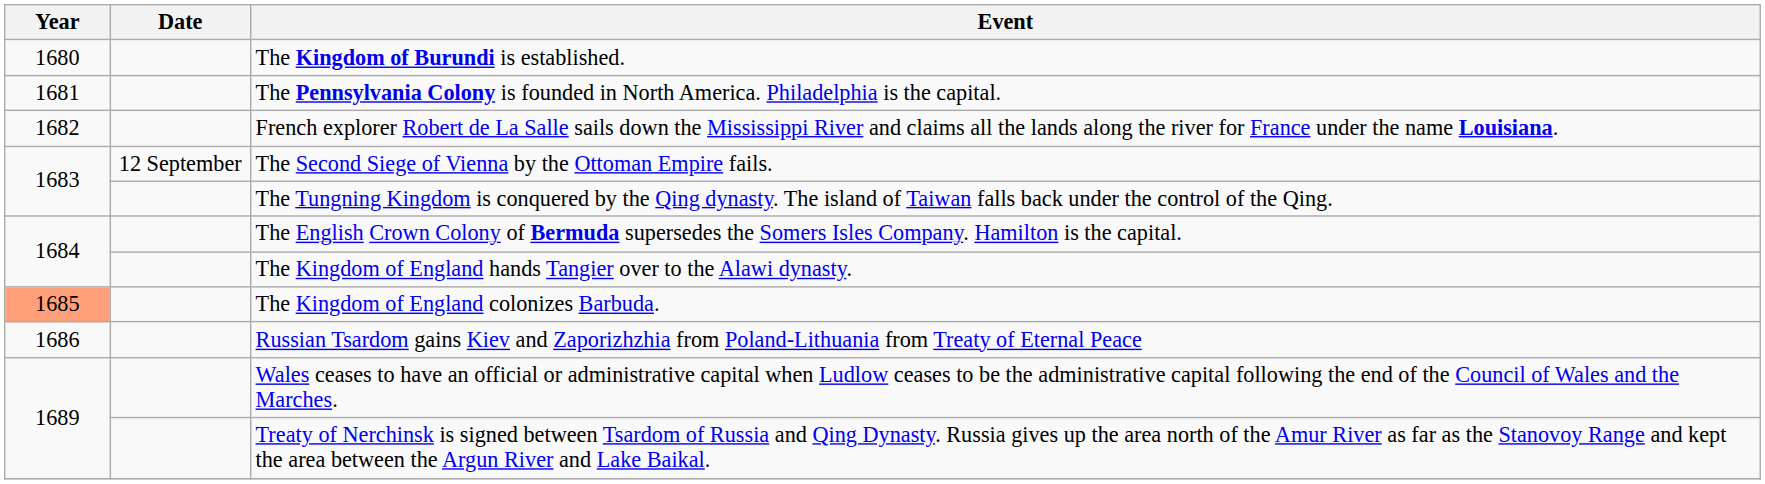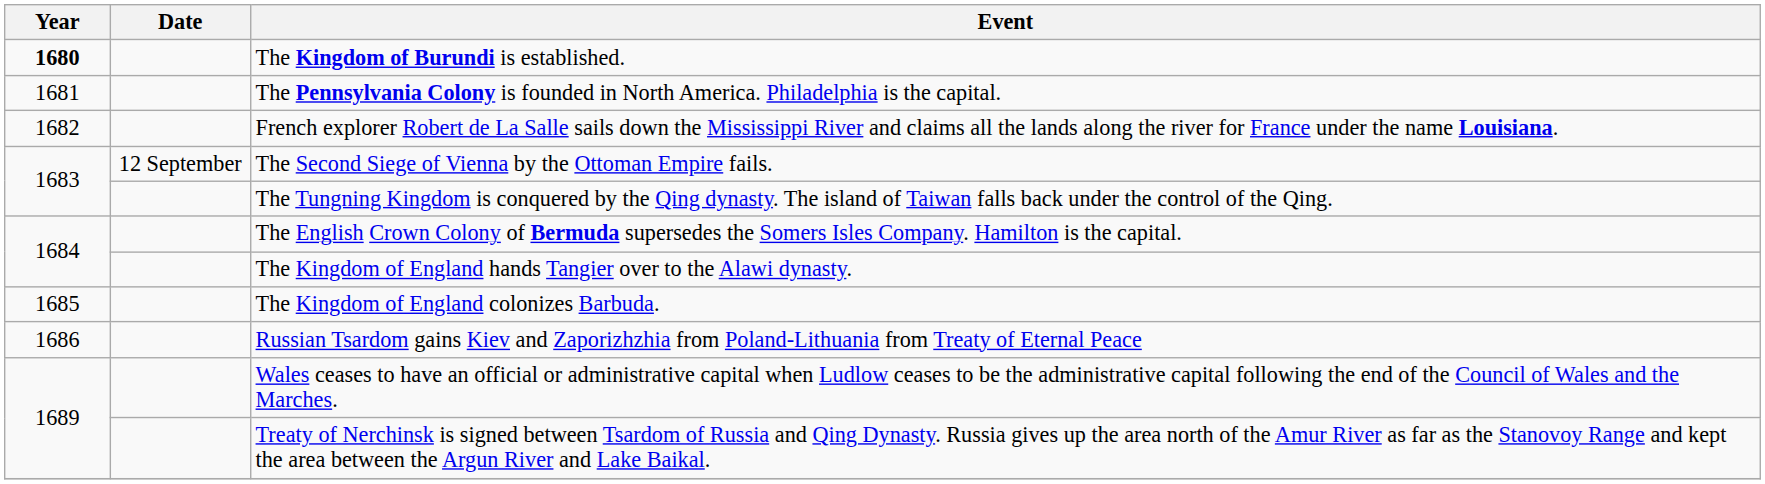(57, 57) normal -> (57, 57) bold
(57, 304) lightsalmon background -> (57, 304) no background
